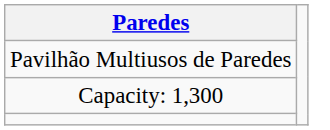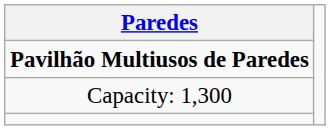(151, 58) normal -> (159, 58) bold
